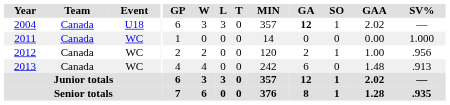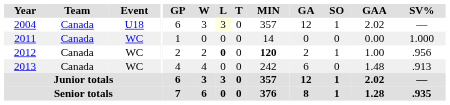(223, 24) no background -> (223, 24) lightyellow background
(306, 24) bold -> (306, 24) normal
(223, 52) normal -> (223, 52) bold
(268, 52) normal -> (268, 52) bold
